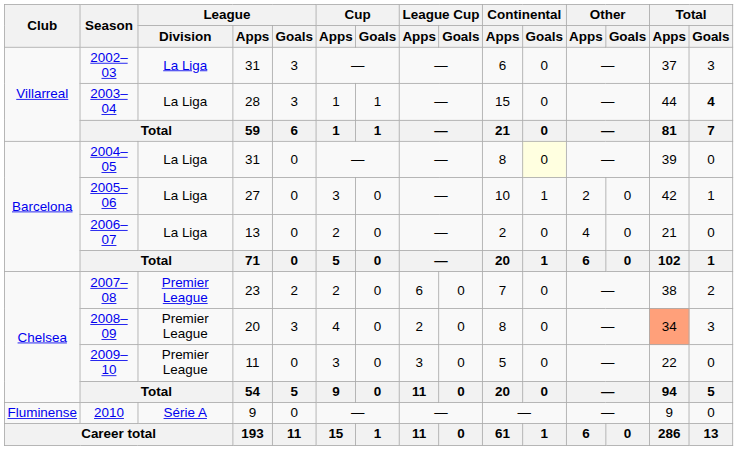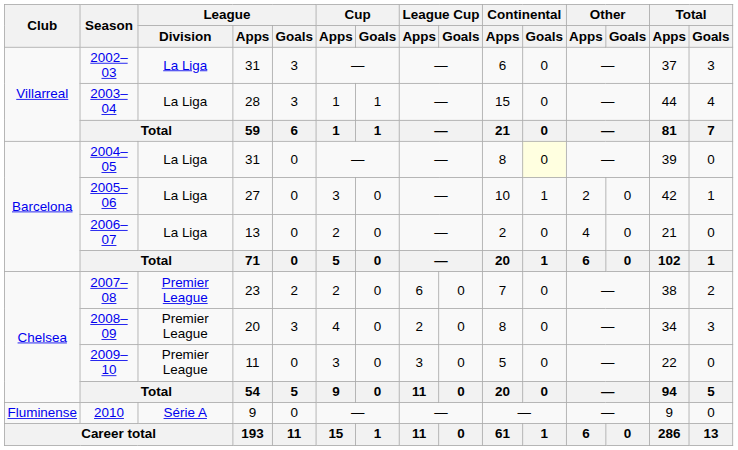(711, 101) bold -> (711, 101) normal
(669, 326) lightsalmon background -> (669, 326) no background
